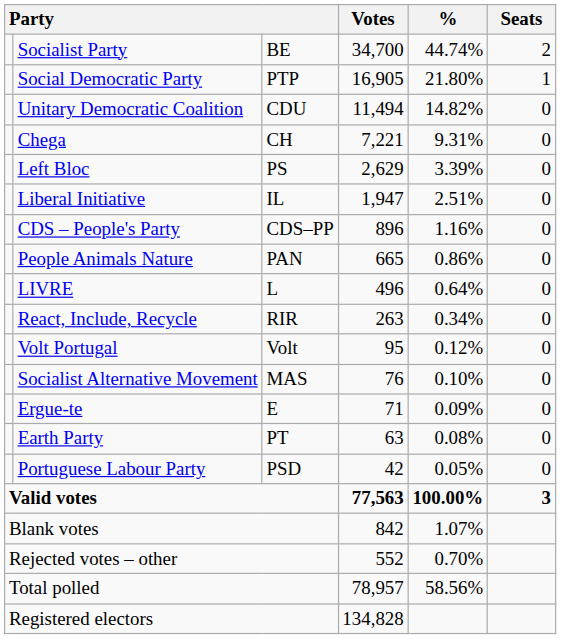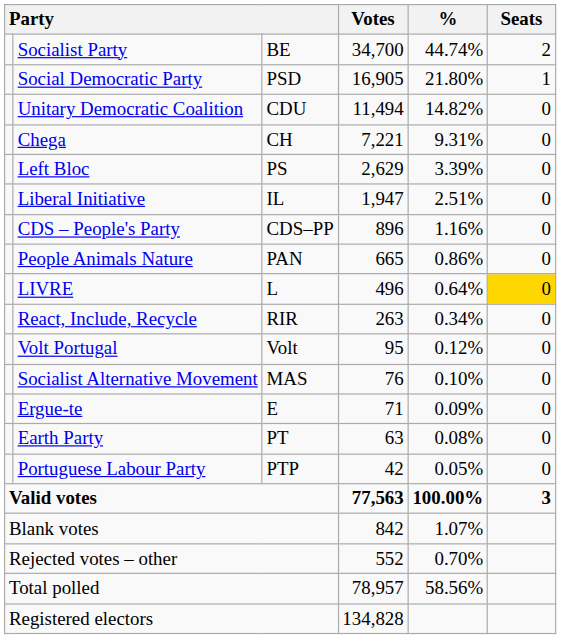(283, 79) PTP -> (284, 79) PSD
(546, 288) no background -> (546, 288) gold background
(284, 468) PSD -> (283, 468) PTP
